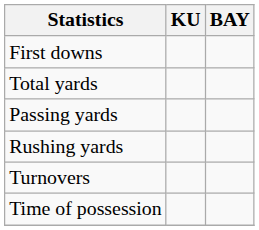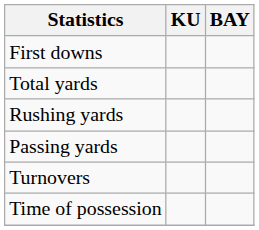rows swapped: (66, 146) <-> (63, 114)
